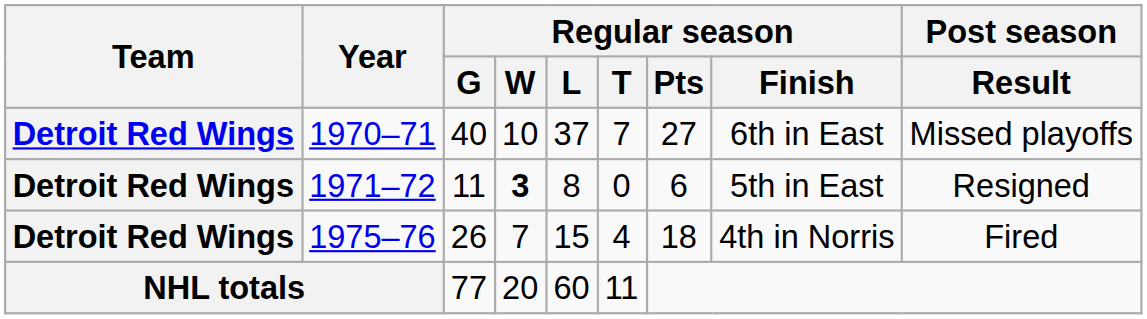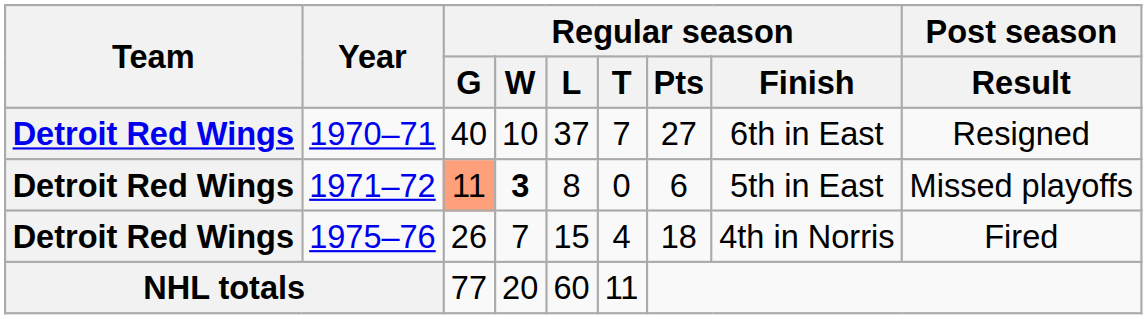(1021, 134) Missed playoffs -> (1021, 134) Resigned
(469, 185) no background -> (469, 185) lightsalmon background
(1021, 185) Resigned -> (1021, 185) Missed playoffs
